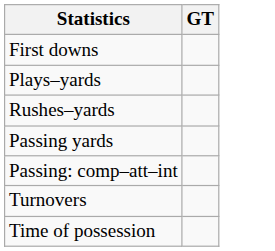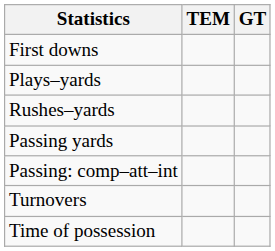+ column: (208, 19)
